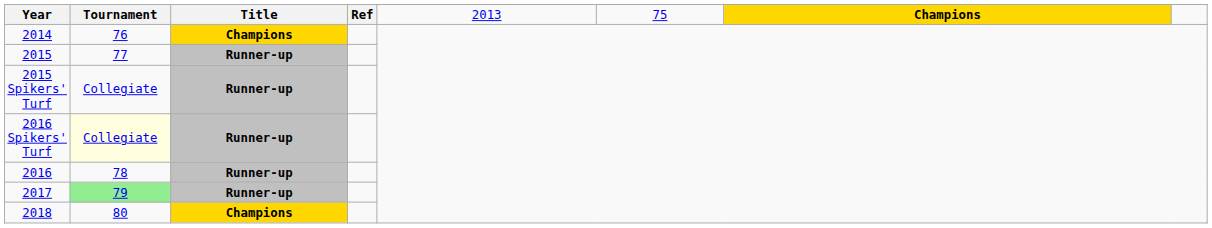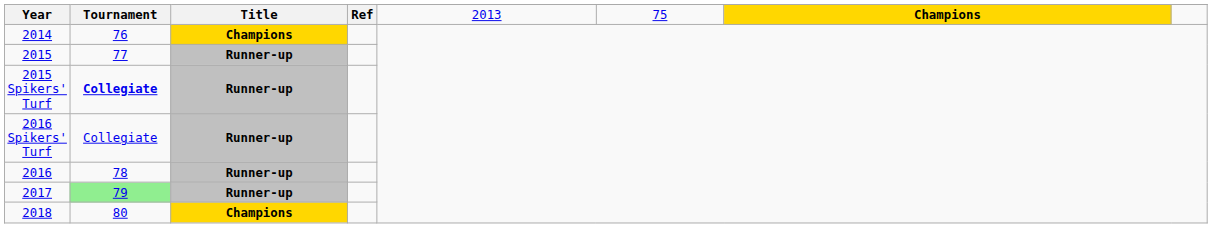(120, 89) normal -> (120, 89) bold
(120, 138) lightyellow background -> (120, 138) no background
